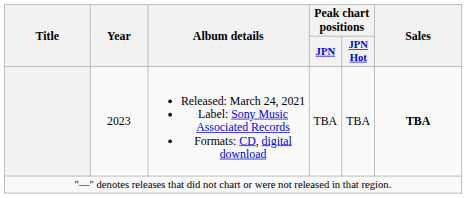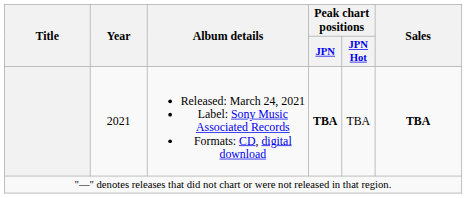(119, 121) 2023 -> (119, 121) 2021
(325, 121) normal -> (325, 121) bold
